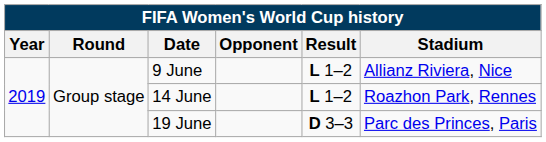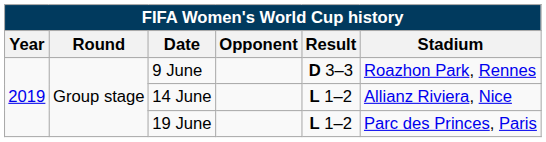(331, 70) L 1–2 -> (331, 70) D 3–3
(438, 70) Allianz Riviera, Nice -> (450, 70) Roazhon Park, Rennes
(450, 96) Roazhon Park, Rennes -> (438, 96) Allianz Riviera, Nice
(331, 123) D 3–3 -> (331, 123) L 1–2
